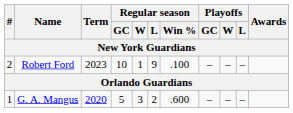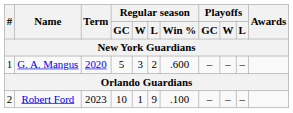rows swapped: (48, 99) <-> (48, 64)
